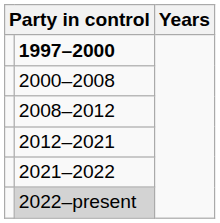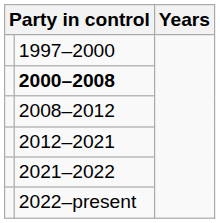(67, 50) bold -> (67, 50) normal
(67, 80) normal -> (67, 80) bold
(78, 202) lightgrey background -> (78, 202) no background
